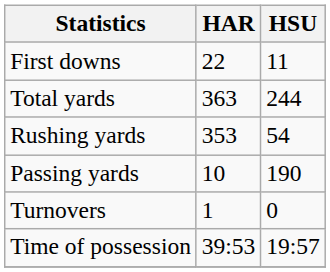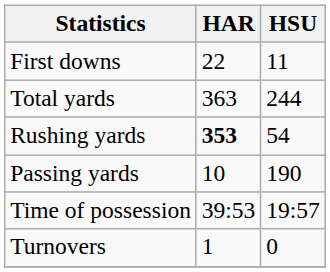(219, 135) normal -> (219, 135) bold
rows swapped: (58, 210) <-> (101, 247)
